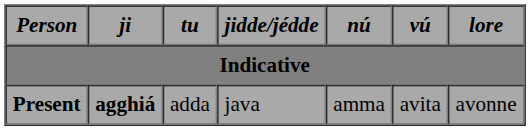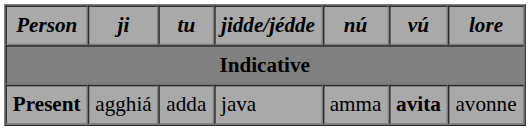(125, 104) bold -> (123, 104) normal
(420, 104) normal -> (418, 104) bold
